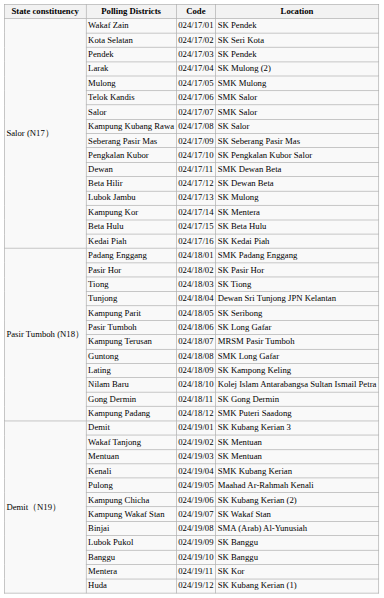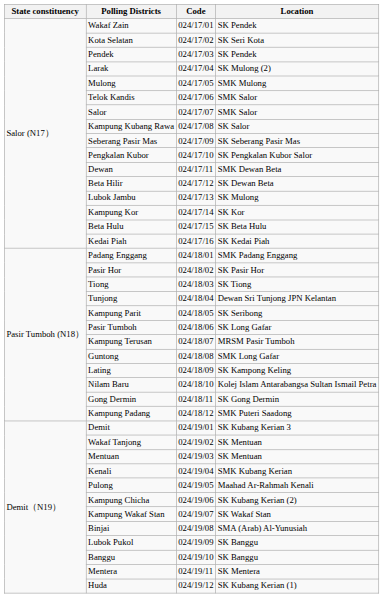(239, 212) SK Mentera -> (231, 212) SK Kor
(231, 571) SK Kor -> (239, 571) SK Mentera
